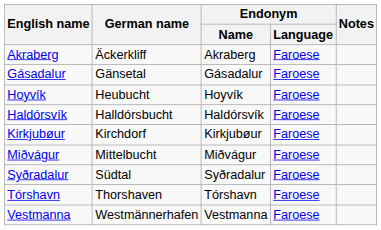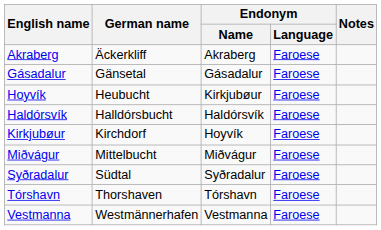(224, 94) Hoyvík -> (233, 94) Kirkjubøur
(233, 134) Kirkjubøur -> (224, 134) Hoyvík
